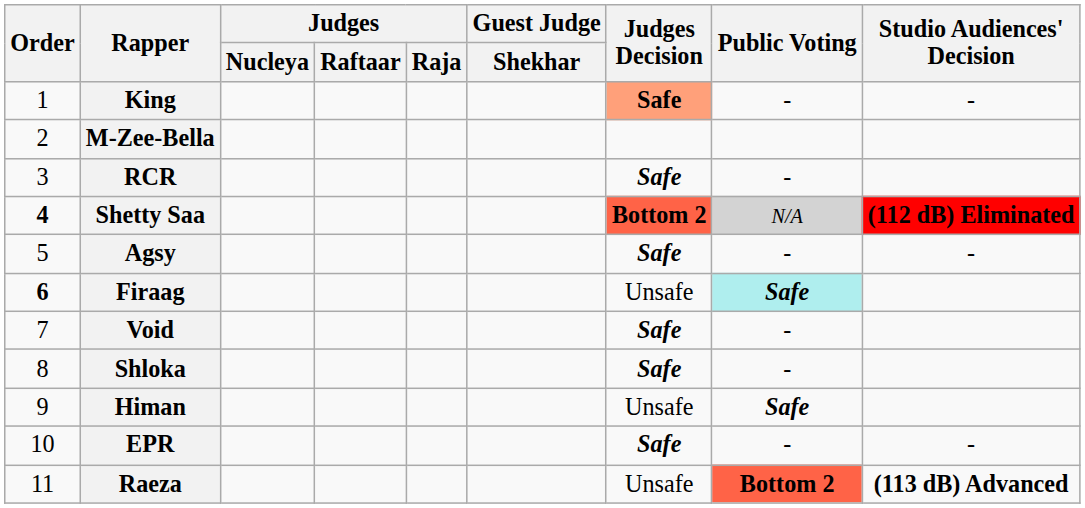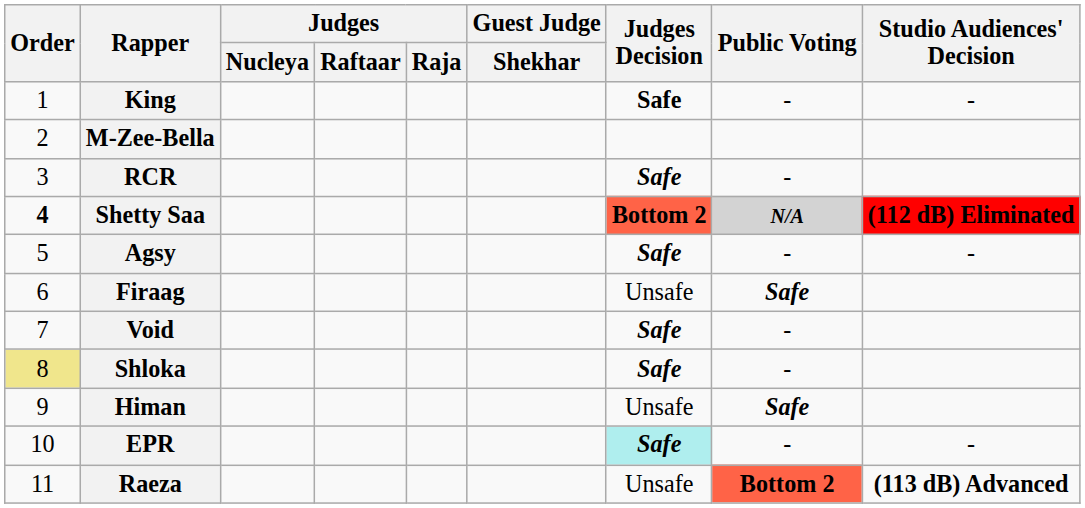(659, 100) lightsalmon background -> (659, 100) no background
(787, 216) normal -> (787, 215) bold
(43, 291) bold -> (43, 291) normal
(787, 291) paleturquoise background -> (787, 291) no background
(43, 368) no background -> (43, 368) khaki background
(659, 445) no background -> (659, 445) paleturquoise background
